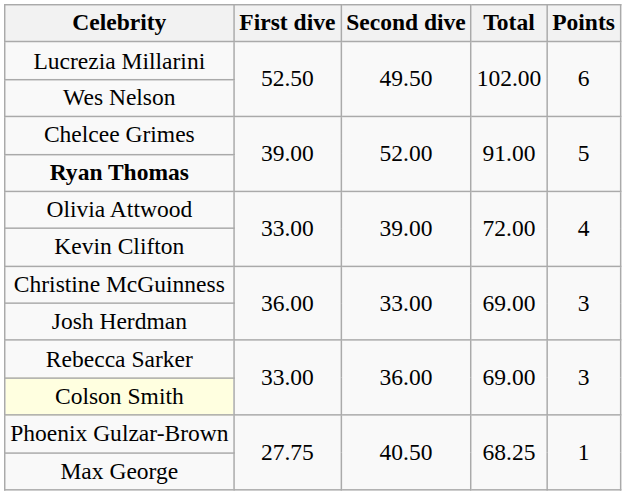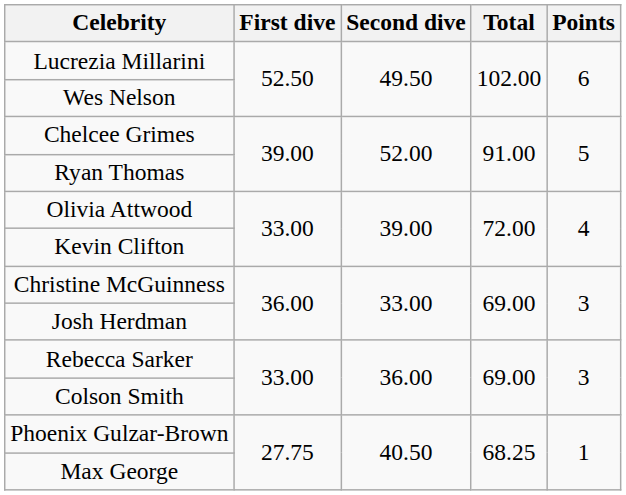(119, 172) bold -> (119, 172) normal
(119, 396) lightyellow background -> (119, 396) no background
